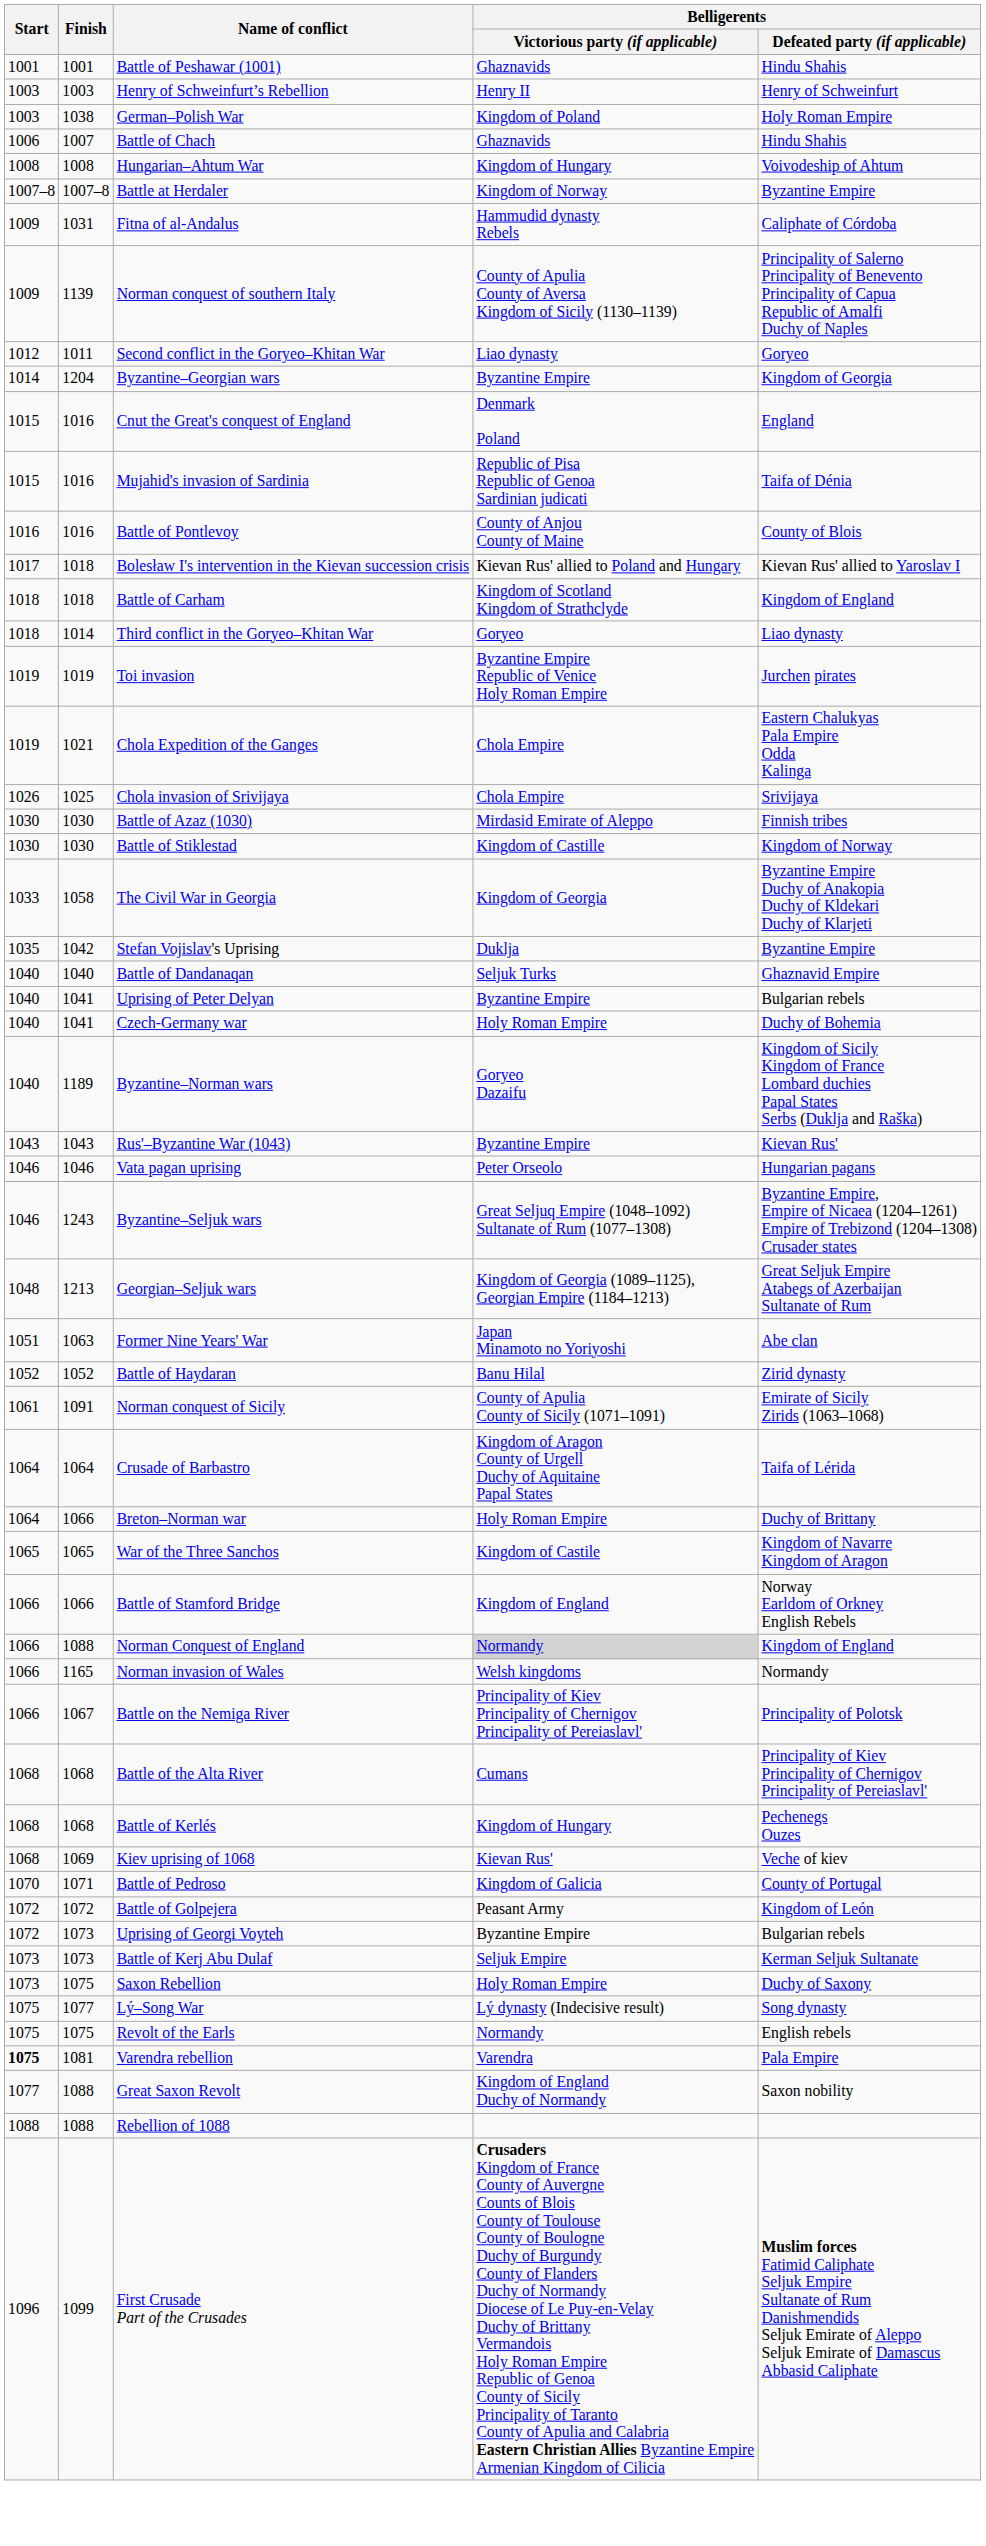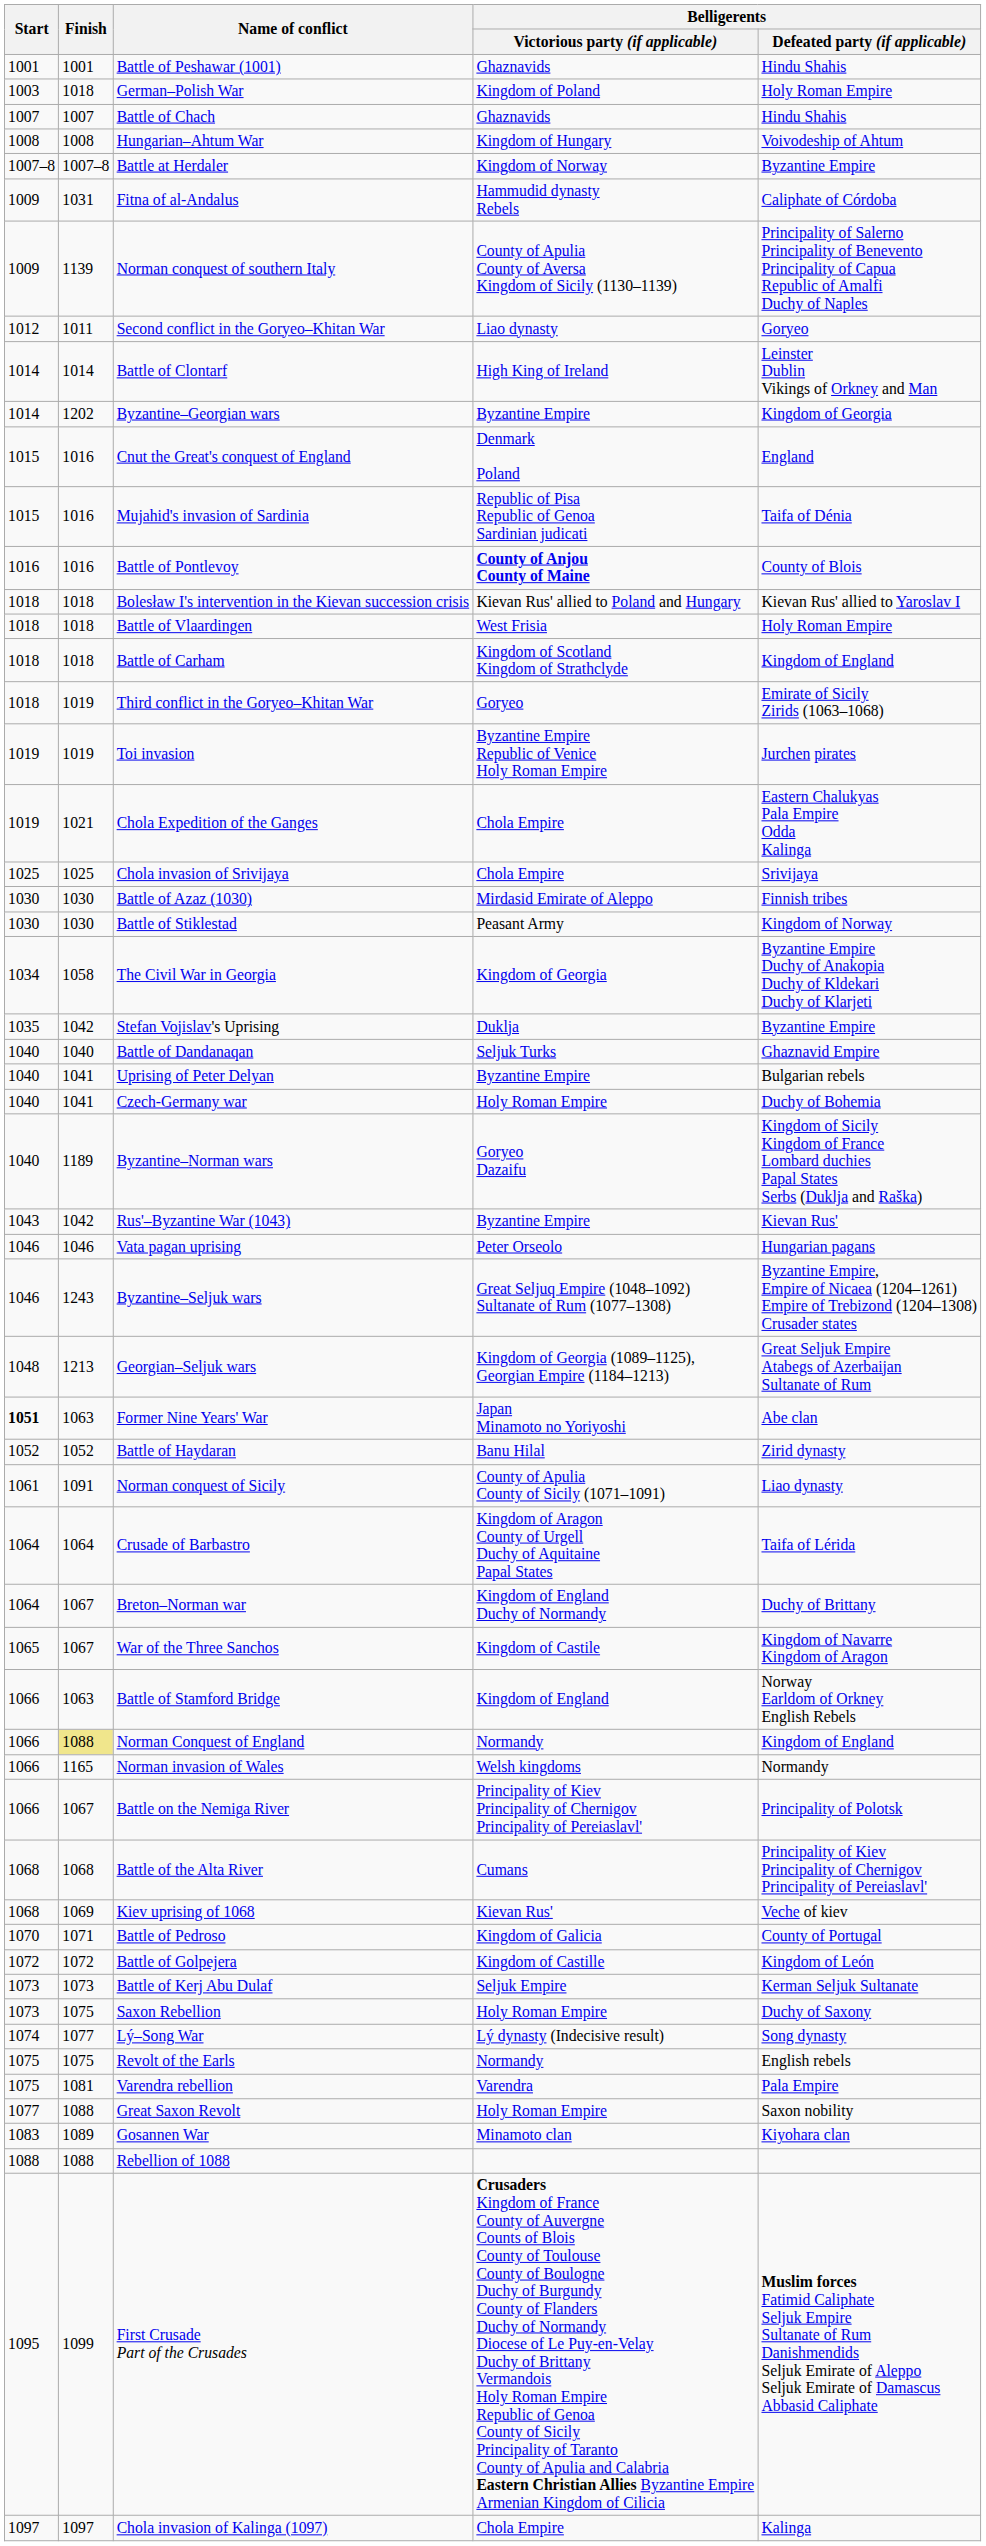- row: (223, 91)
(78, 116) 1038 -> (78, 91) 1018
(24, 141) 1006 -> (24, 116) 1007
+ row: (172, 371)
(78, 378) 1204 -> (78, 413) 1202
(530, 532) normal -> (533, 567) bold
(24, 566) 1017 -> (24, 601) 1018
+ row: (184, 626)
(78, 633) 1014 -> (78, 702) 1019
(802, 633) Liao dynasty -> (823, 702) Emirate of Sicily Zirids (1063–1068)
(24, 796) 1026 -> (24, 874) 1025
(540, 846) Kingdom of Castille -> (520, 924) Peasant Army
(24, 897) 1033 -> (24, 975) 1034
(78, 1143) 1043 -> (78, 1221) 1042
(24, 1340) normal -> (24, 1418) bold
(823, 1407) Emirate of Sicily Zirids (1063–1068) -> (802, 1485) Liao dynasty
(78, 1519) 1066 -> (78, 1605) 1067
(542, 1519) Holy Roman Empire -> (543, 1605) Kingdom of England Duchy of Normandy
(78, 1552) 1065 -> (78, 1648) 1067
(78, 1604) 1066 -> (78, 1699) 1063
(78, 1646) no background -> (78, 1742) khaki background
(510, 1646) lightgrey background -> (510, 1742) no background
- row: (166, 1825)
(520, 1908) Peasant Army -> (540, 1961) Kingdom of Castille
- row: (200, 1933)
(24, 2008) 1075 -> (24, 2036) 1074
(24, 2058) bold -> (24, 2086) normal
(543, 2091) Kingdom of England Duchy of Normandy -> (542, 2111) Holy Roman Empire
+ row: (163, 2135)
(24, 2309) 1096 -> (24, 2344) 1095
+ row: (222, 2528)
